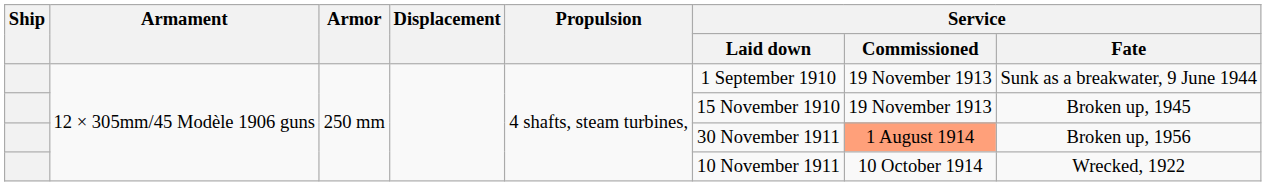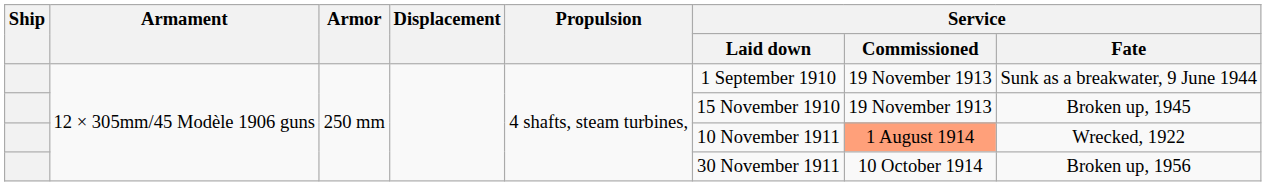(768, 136) 30 November 1911 -> (768, 136) 10 November 1911
(1129, 136) Broken up, 1956 -> (1129, 136) Wrecked, 1922
(768, 166) 10 November 1911 -> (768, 166) 30 November 1911
(1129, 166) Wrecked, 1922 -> (1129, 166) Broken up, 1956
